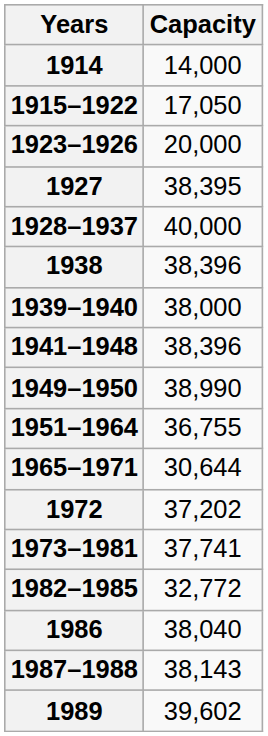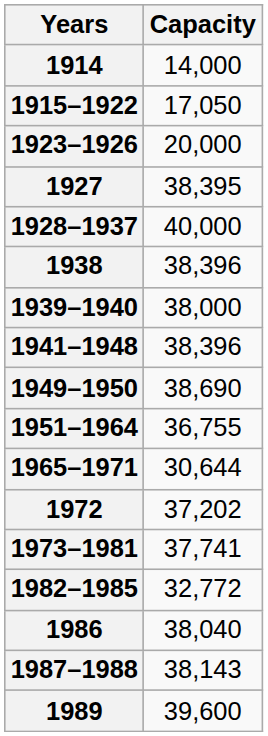(203, 387) 38,990 -> (203, 387) 38,690
(203, 710) 39,602 -> (203, 710) 39,600
